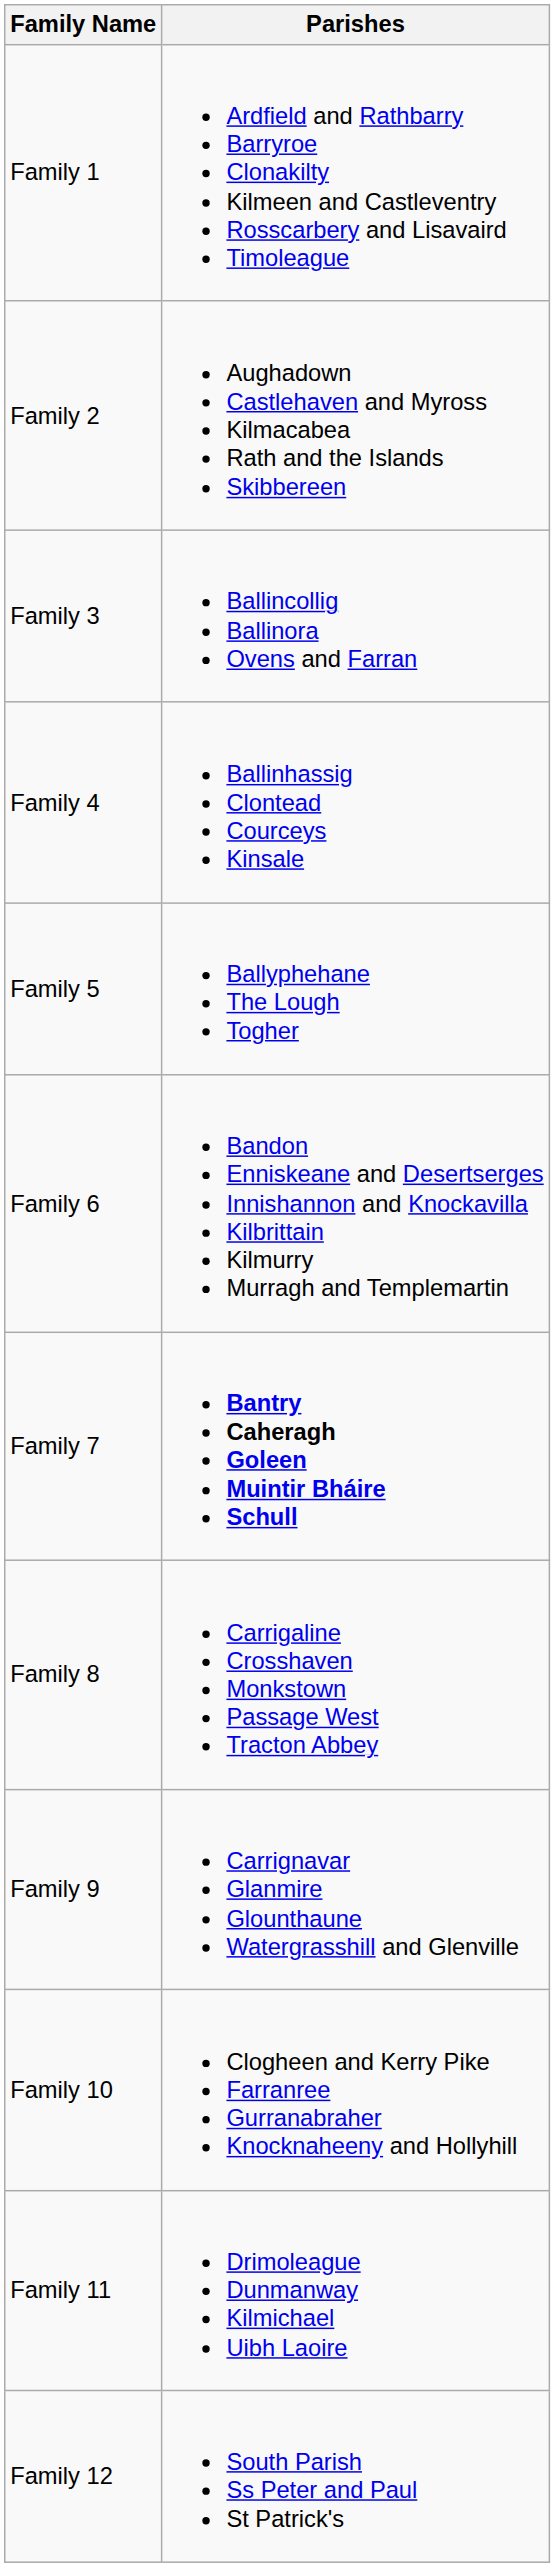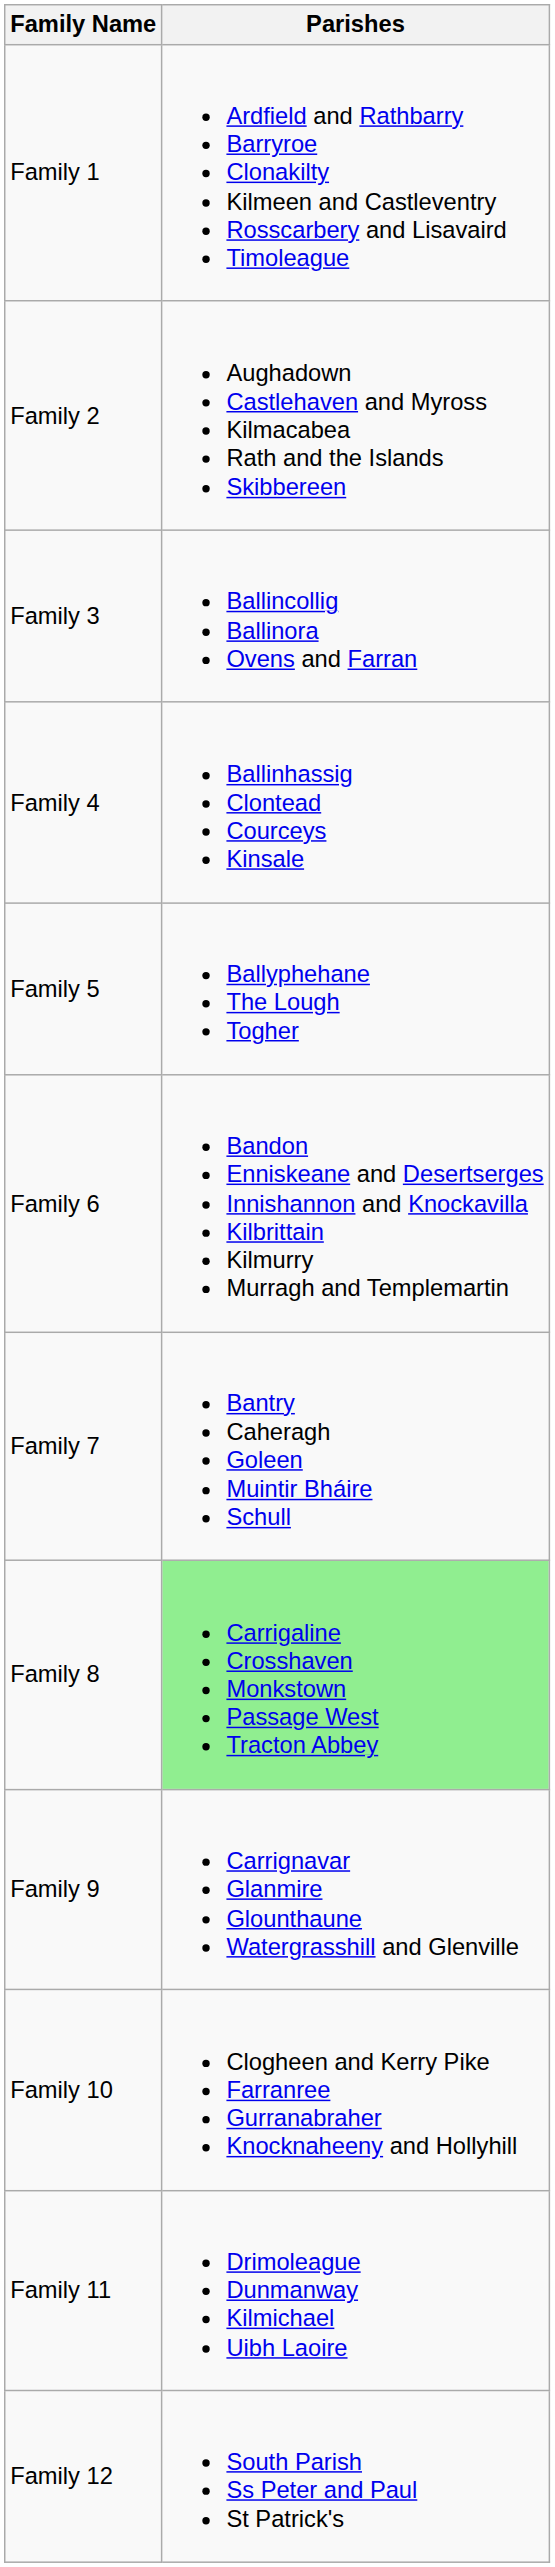(355, 1460) bold -> (355, 1460) normal
(355, 1689) no background -> (355, 1689) lightgreen background
